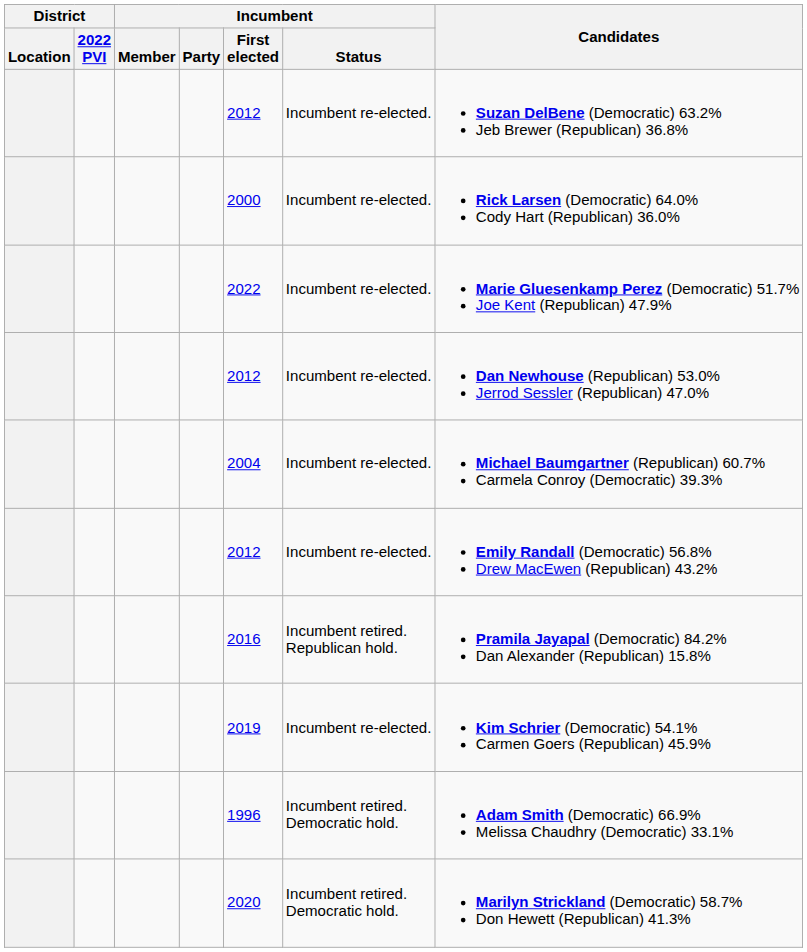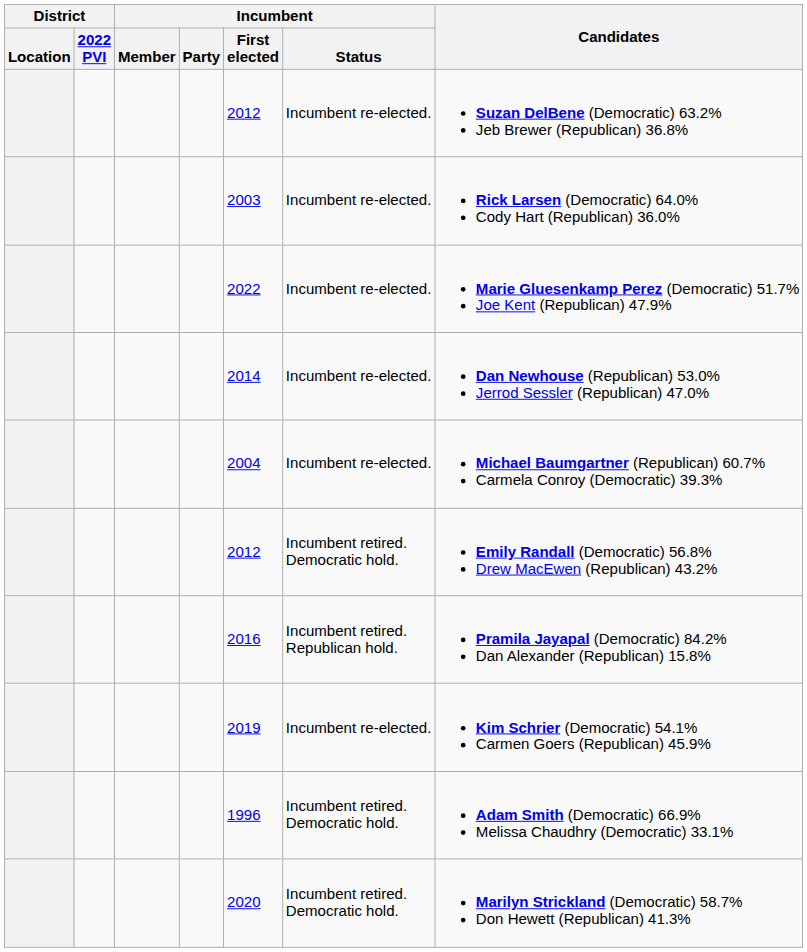(244, 200) 2000 -> (244, 200) 2003
(244, 376) 2012 -> (244, 376) 2014
(359, 551) Incumbent re-elected. -> (346, 551) Incumbent retired. Democratic hold.
